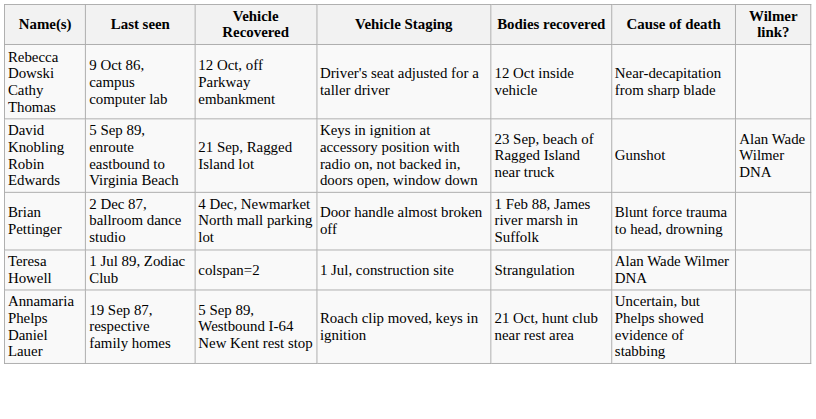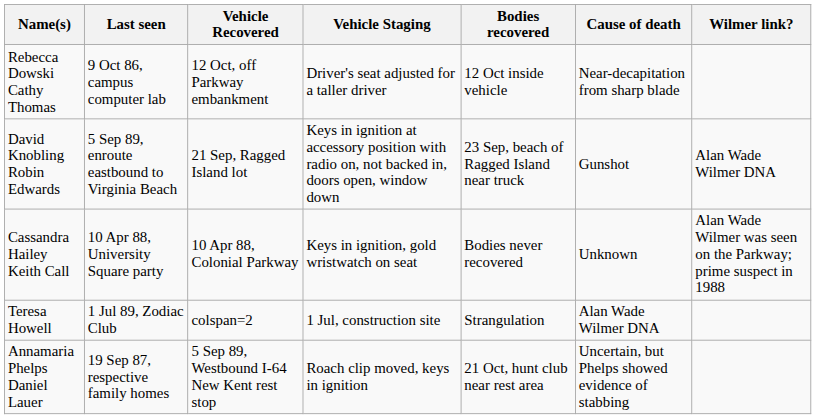- row: (35, 221)
+ row: (39, 254)
